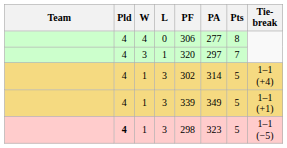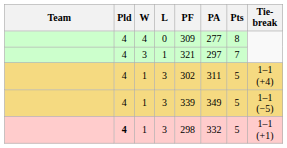(188, 39) 306 -> (188, 39) 309
(188, 54) 320 -> (188, 54) 321
(214, 76) 314 -> (214, 76) 311
(265, 103) 1–1 (+1) -> (265, 103) 1–1 (−5)
(214, 130) 323 -> (214, 130) 332
(265, 130) 1–1 (−5) -> (265, 130) 1–1 (+1)
